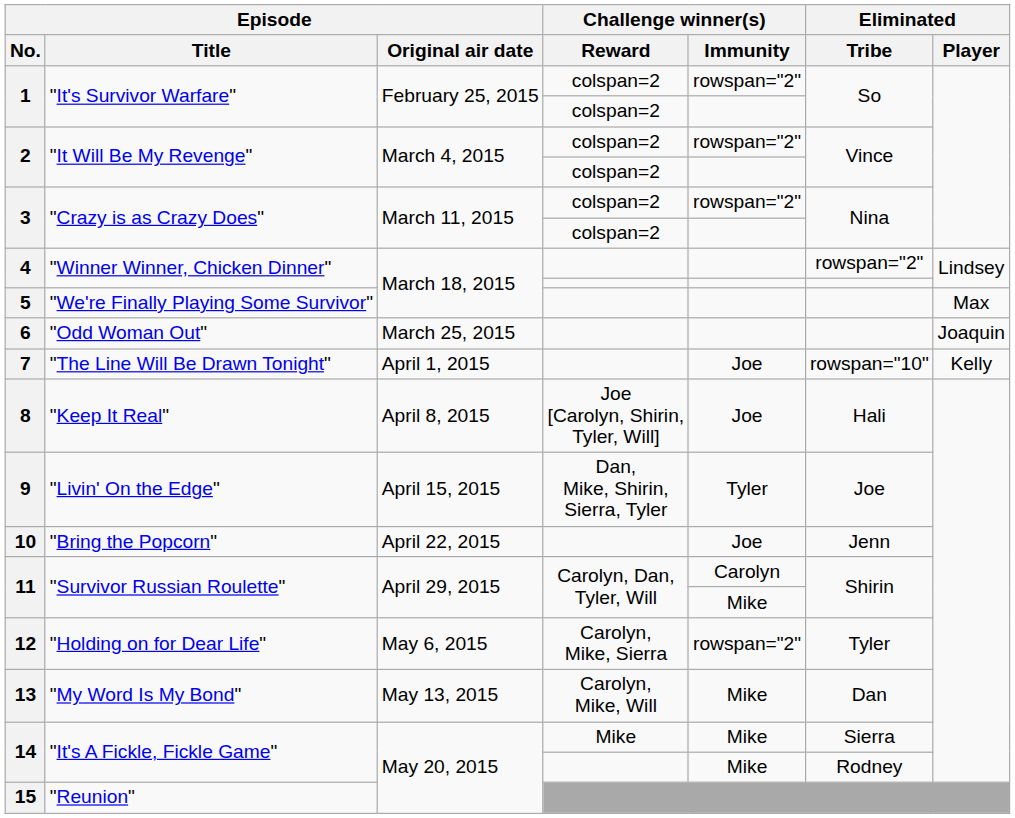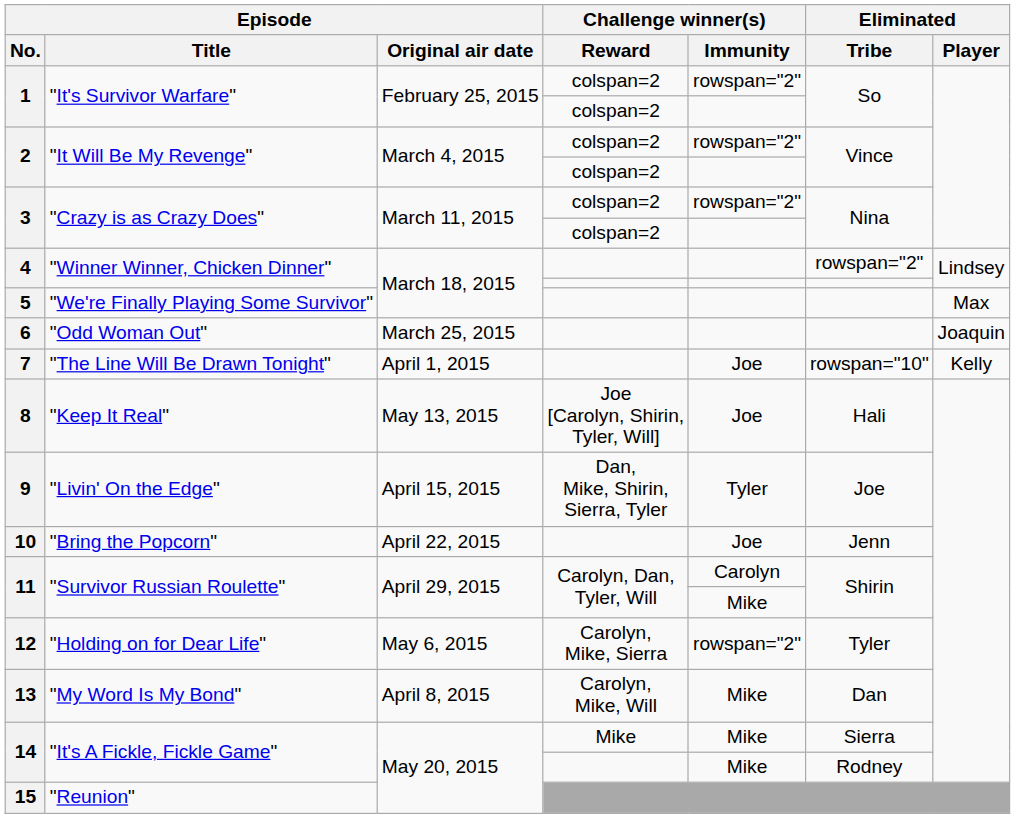(436, 415) April 8, 2015 -> (440, 415) May 13, 2015
(440, 695) May 13, 2015 -> (436, 695) April 8, 2015
